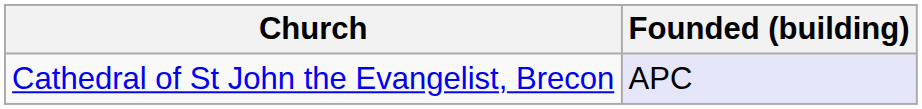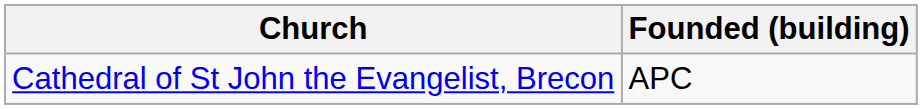(661, 78) lavender background -> (661, 78) no background
